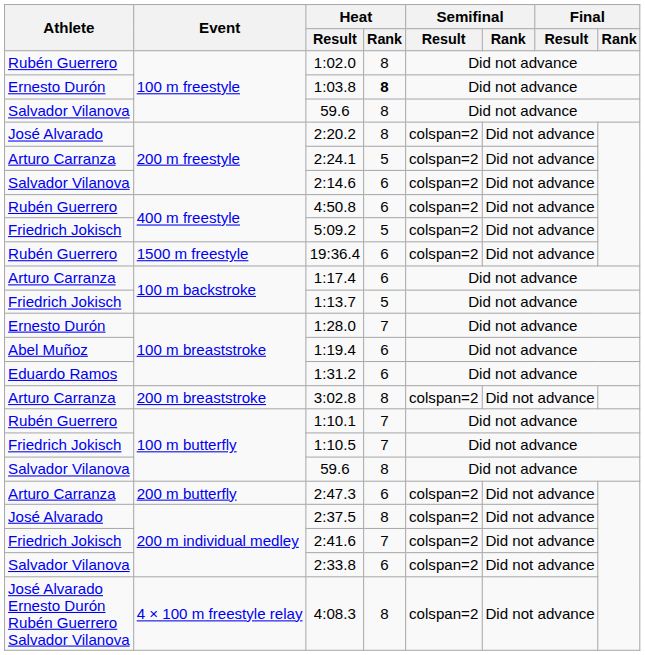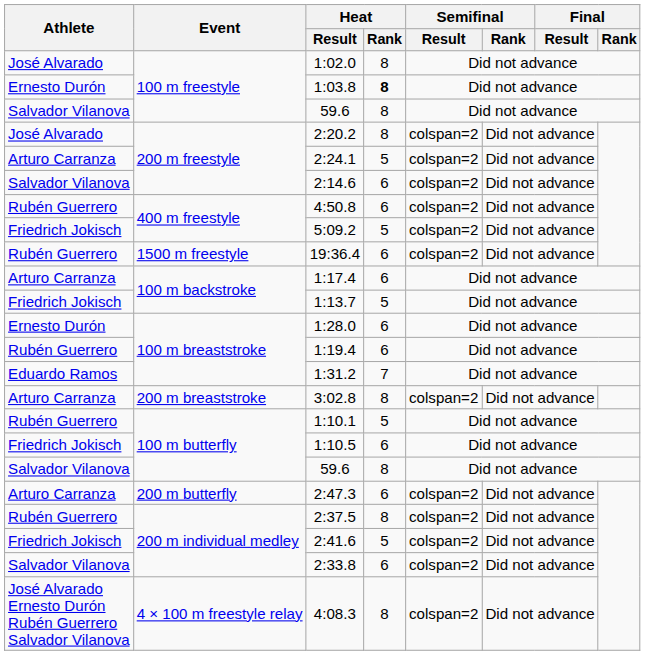(63, 63) Rubén Guerrero -> (56, 63) José Alvarado
(385, 326) 7 -> (385, 326) 6
(48, 350) Abel Muñoz -> (63, 350) Rubén Guerrero
(385, 374) 6 -> (385, 374) 7
(385, 422) 7 -> (385, 422) 5
(385, 445) 7 -> (385, 445) 6
(56, 517) José Alvarado -> (63, 517) Rubén Guerrero
(385, 541) 7 -> (385, 541) 5
